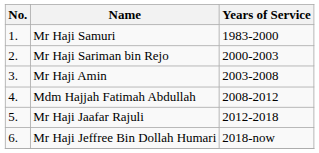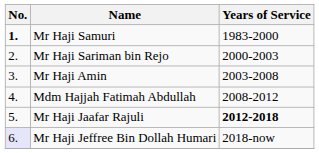(13, 35) normal -> (13, 35) bold
(250, 117) normal -> (250, 117) bold
(13, 138) no background -> (13, 138) lavender background
